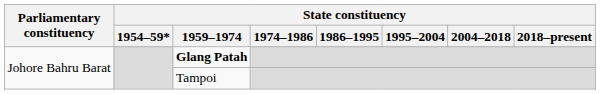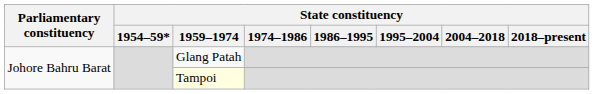(212, 57) bold -> (209, 57) normal
(196, 78) no background -> (196, 78) lightyellow background
